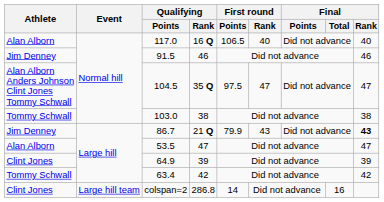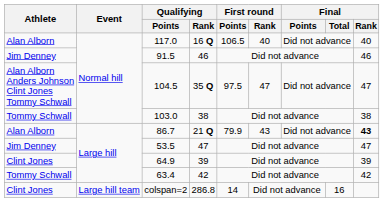(31, 131) Jim Denney -> (30, 131) Alan Alborn
(30, 146) Alan Alborn -> (31, 146) Jim Denney
